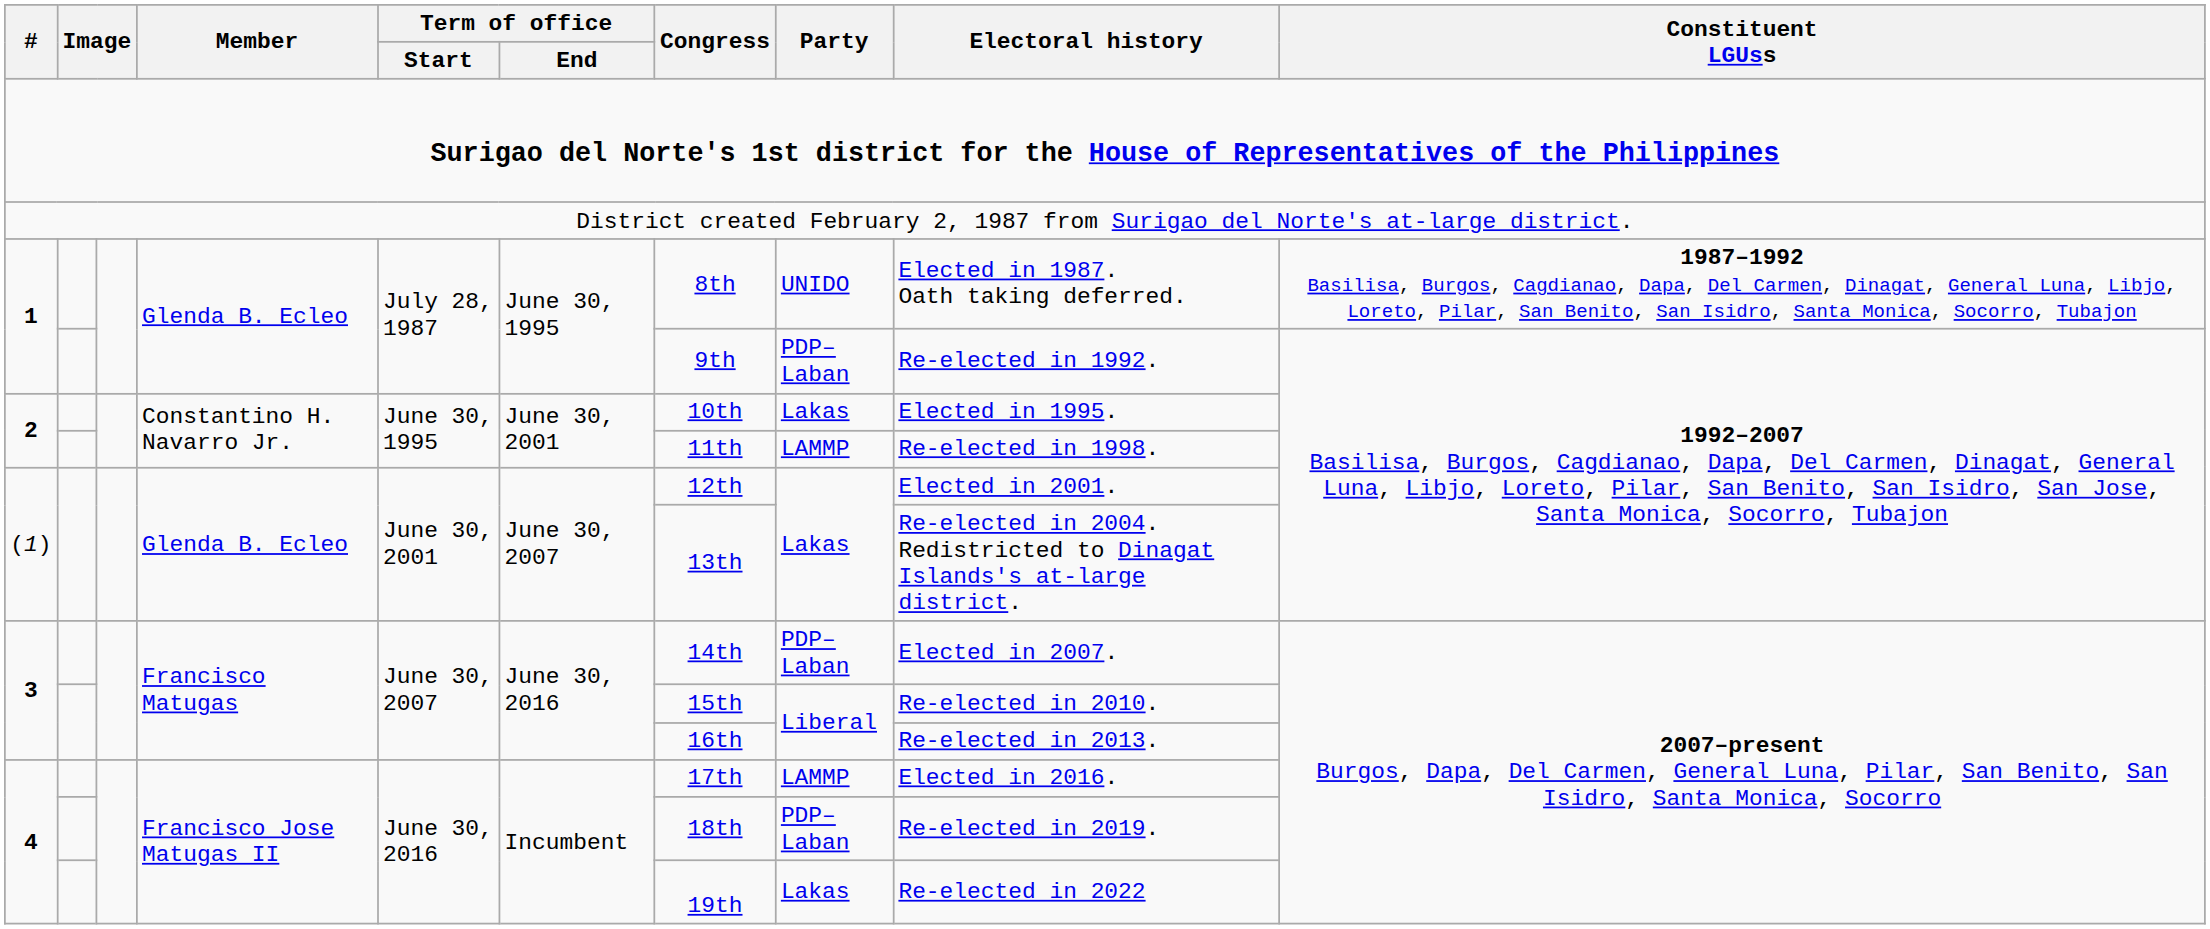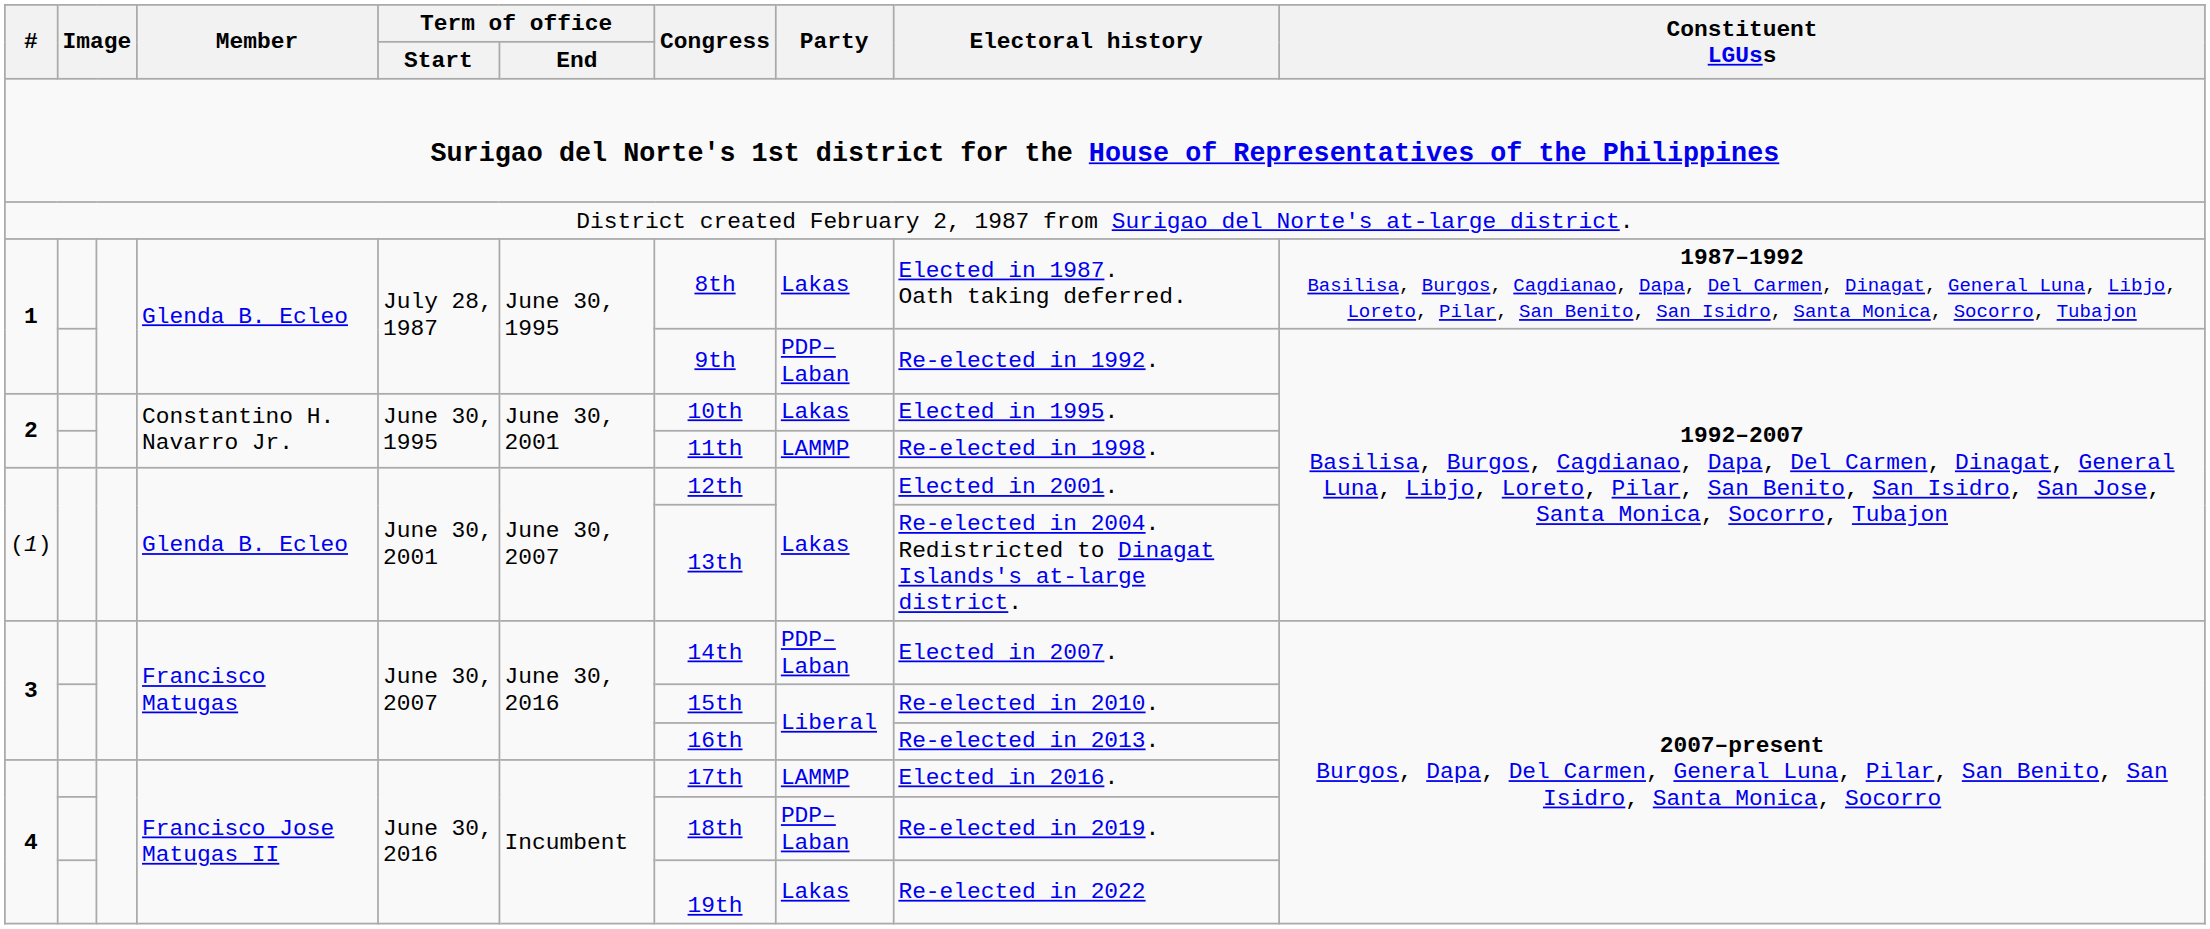(815, 284) UNIDO -> (815, 284) Lakas
